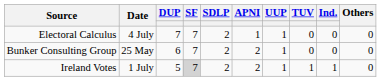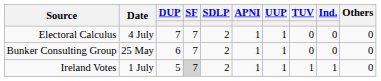(258, 51) 2 -> (258, 51) 1
(258, 67) 2 -> (258, 67) 1
